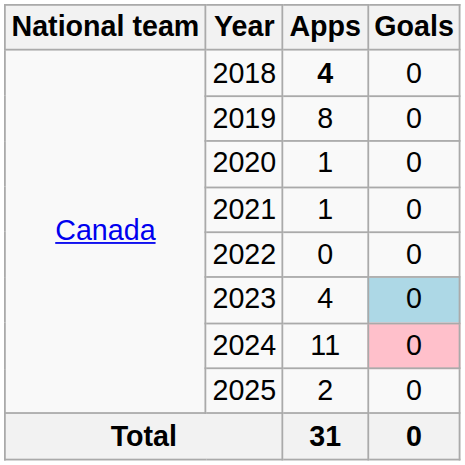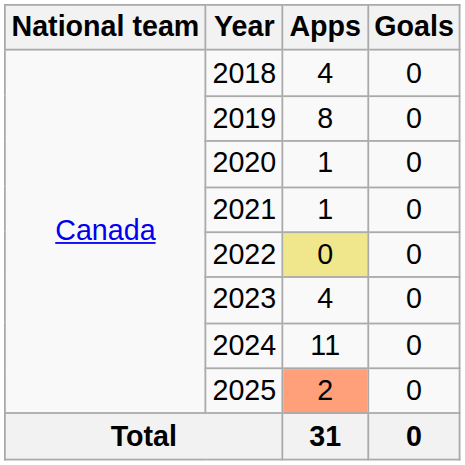(325, 72) bold -> (325, 72) normal
(325, 254) no background -> (325, 254) khaki background
(414, 299) lightblue background -> (414, 299) no background
(414, 345) pink background -> (414, 345) no background
(325, 390) no background -> (325, 390) lightsalmon background
